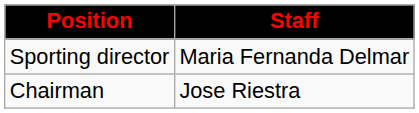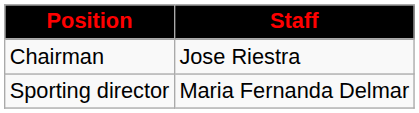rows swapped: (57, 90) <-> (90, 56)
